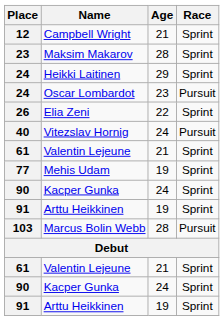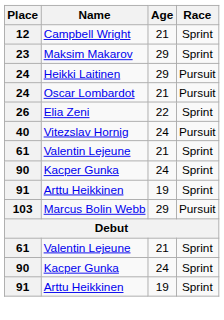(162, 54) 28 -> (162, 54) 29
(197, 73) Sprint -> (197, 73) Pursuit
(162, 93) 23 -> (162, 93) 21
- row: (23, 170)
(162, 228) 28 -> (162, 209) 29
